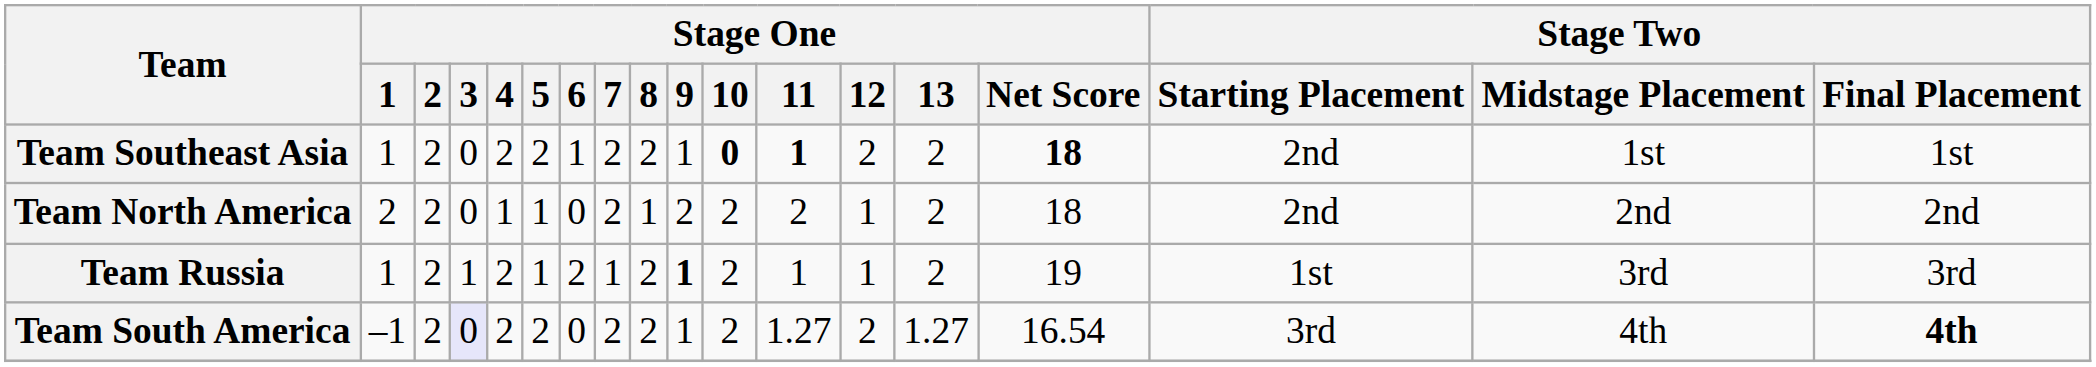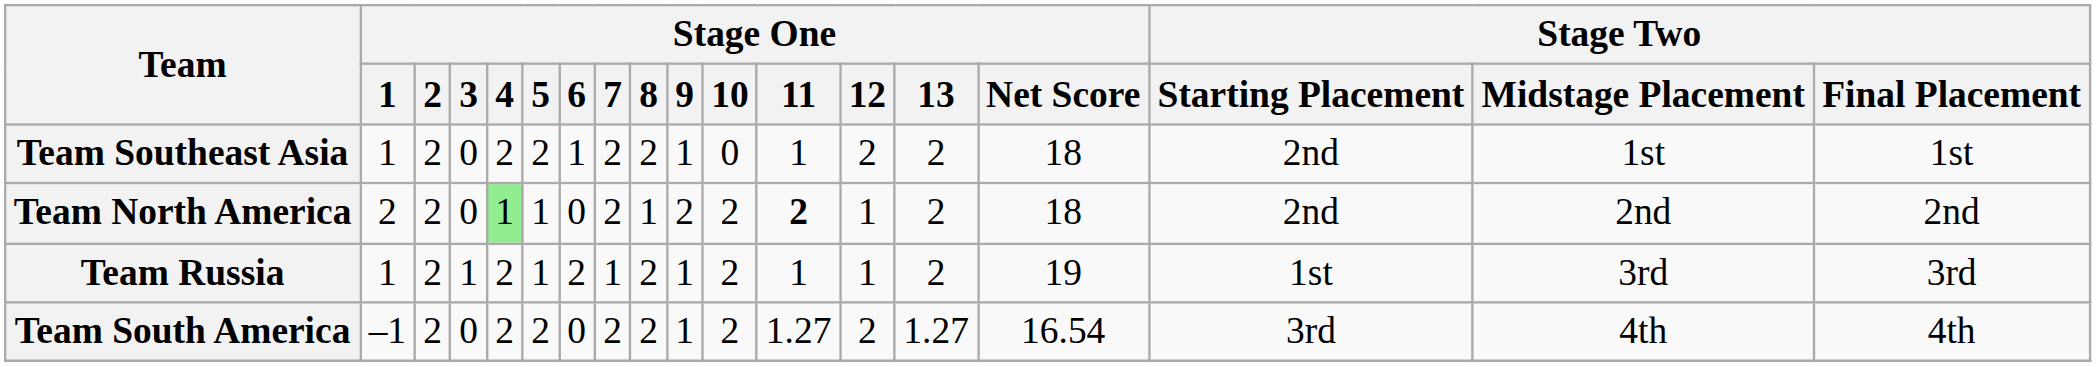(730, 152) bold -> (730, 152) normal
(799, 152) bold -> (799, 152) normal
(1063, 152) bold -> (1063, 152) normal
(505, 212) no background -> (505, 212) lightgreen background
(799, 212) normal -> (799, 212) bold
(685, 271) bold -> (685, 271) normal
(469, 331) lavender background -> (469, 331) no background
(1952, 331) bold -> (1952, 331) normal
